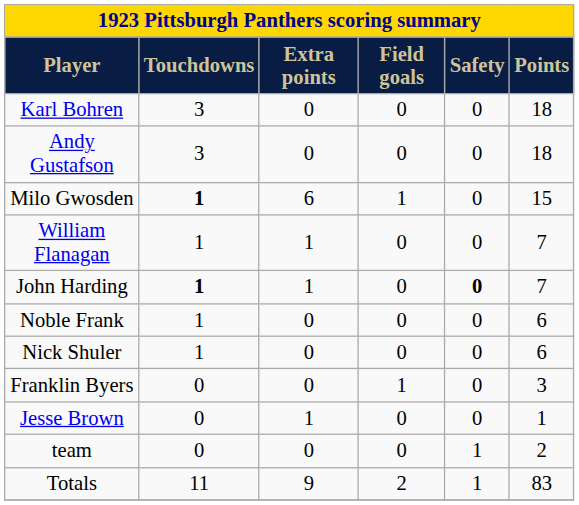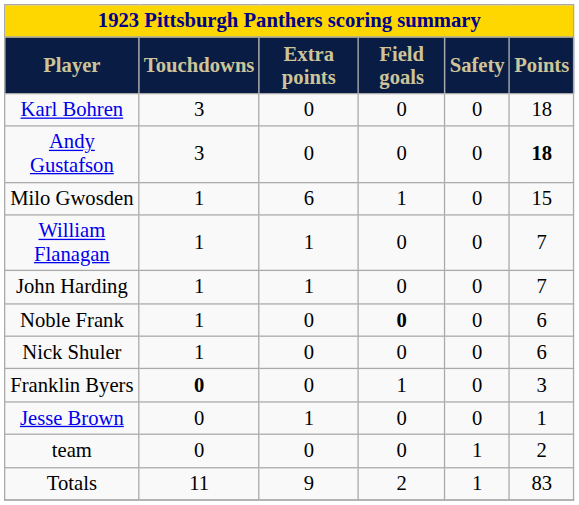(542, 153) normal -> (542, 153) bold
(199, 198) bold -> (199, 198) normal
(199, 286) bold -> (199, 286) normal
(477, 286) bold -> (477, 286) normal
(402, 319) normal -> (402, 319) bold
(199, 385) normal -> (199, 385) bold
